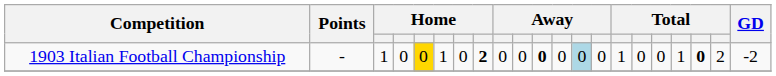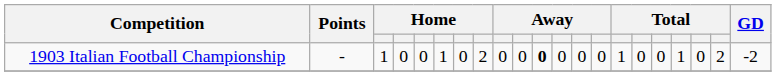(423, 56) gold background -> (423, 56) no background
(483, 56) bold -> (483, 56) normal
(582, 56) lightblue background -> (582, 56) no background
(701, 56) bold -> (701, 56) normal
